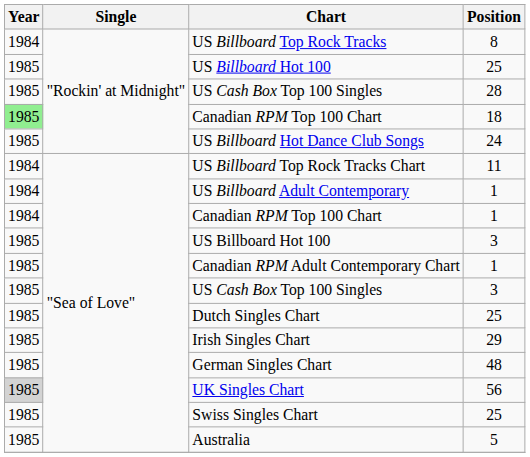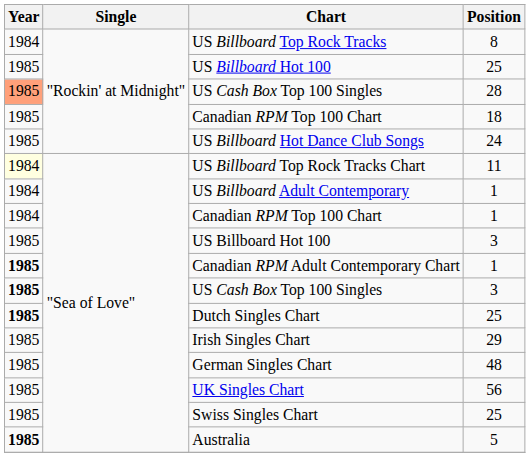(24, 91) no background -> (24, 91) lightsalmon background
(24, 116) lightgreen background -> (24, 116) no background
(24, 166) no background -> (24, 166) lightyellow background
(24, 265) normal -> (24, 265) bold
(24, 290) normal -> (24, 290) bold
(24, 315) normal -> (24, 315) bold
(24, 389) lightgrey background -> (24, 389) no background
(24, 439) normal -> (24, 439) bold
